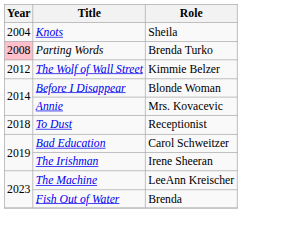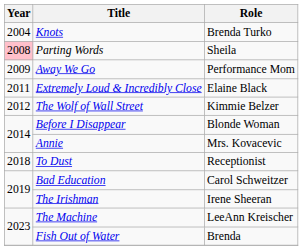(163, 32) Sheila -> (239, 32) Brenda Turko
(181, 50) Brenda Turko -> (222, 50) Sheila
+ row: (65, 69)
+ row: (119, 87)
